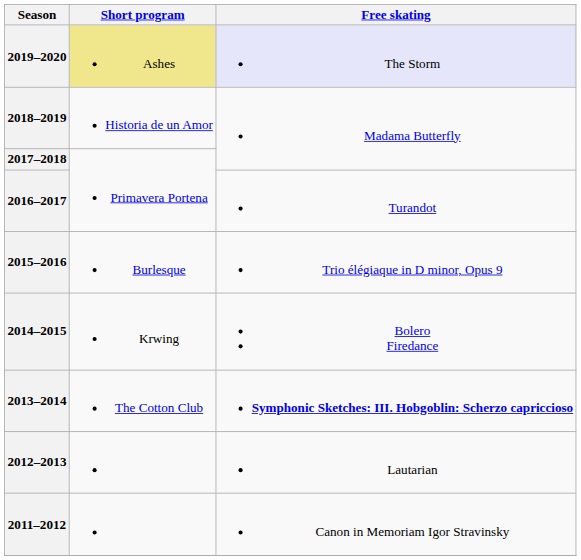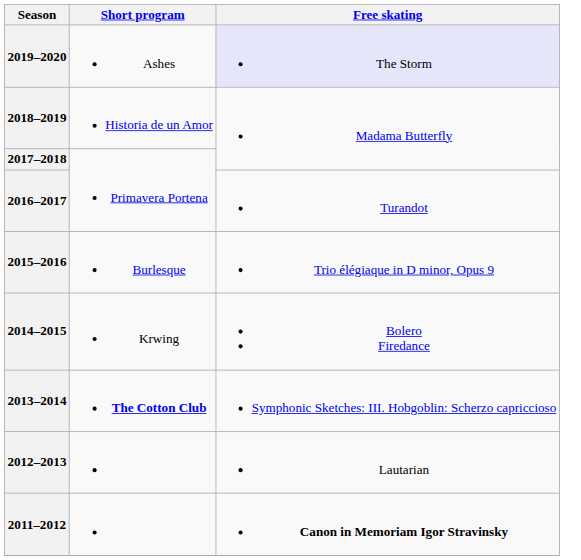(143, 64) khaki background -> (143, 64) no background
(143, 408) normal -> (143, 408) bold
(396, 408) bold -> (388, 408) normal
(396, 532) normal -> (388, 532) bold
